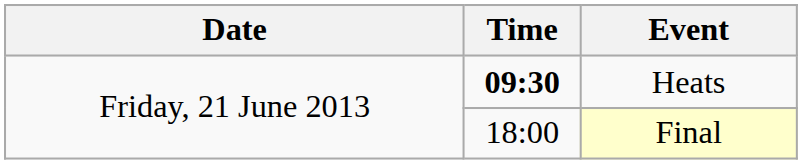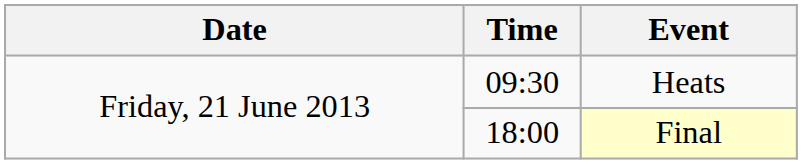(522, 81) bold -> (522, 81) normal
